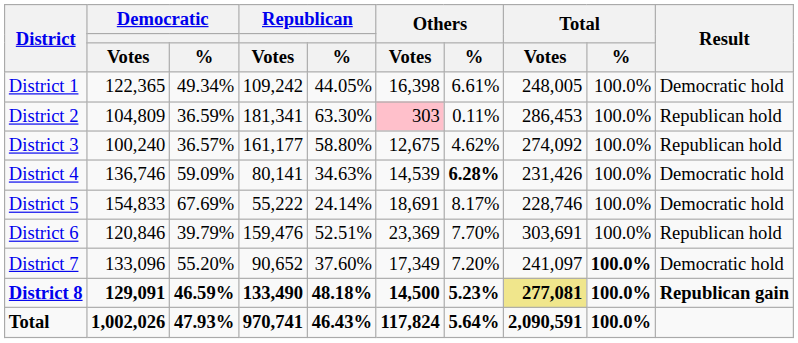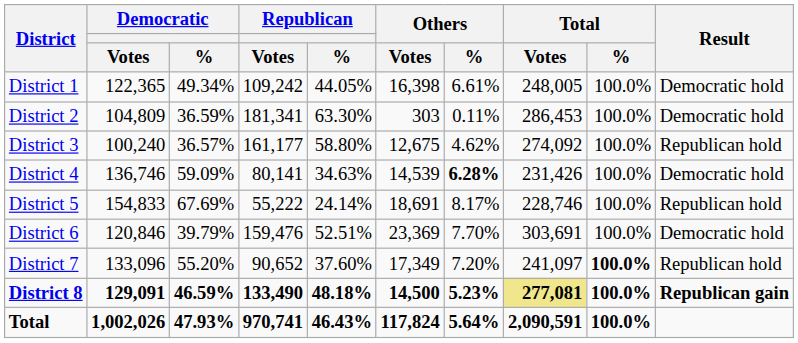(426, 116) pink background -> (426, 116) no background
(721, 116) Republican hold -> (722, 116) Democratic hold
(722, 204) Democratic hold -> (721, 204) Republican hold
(721, 233) Republican hold -> (722, 233) Democratic hold
(722, 263) Democratic hold -> (721, 263) Republican hold
